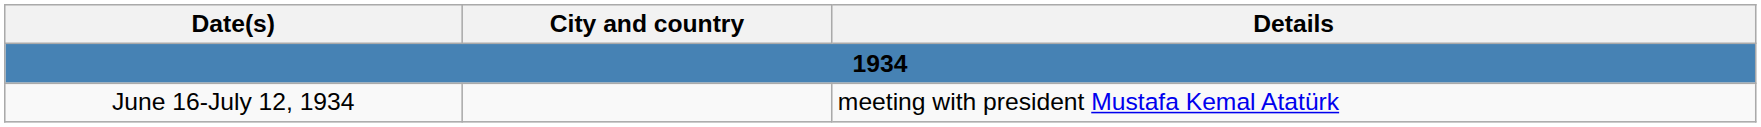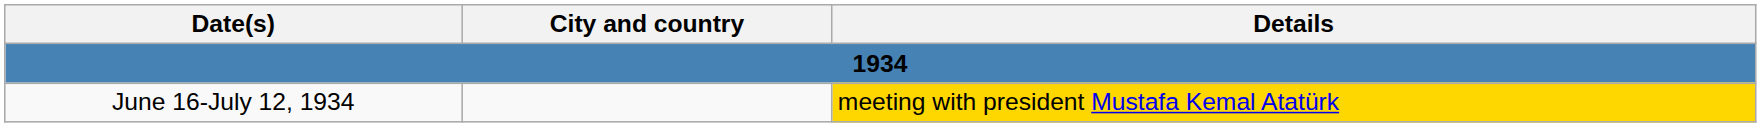(1088, 102) no background -> (1088, 102) gold background
